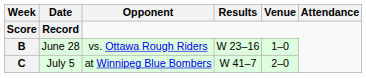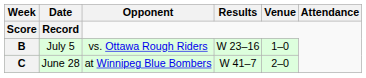(61, 47) June 28 -> (61, 47) July 5
(61, 64) July 5 -> (61, 64) June 28
